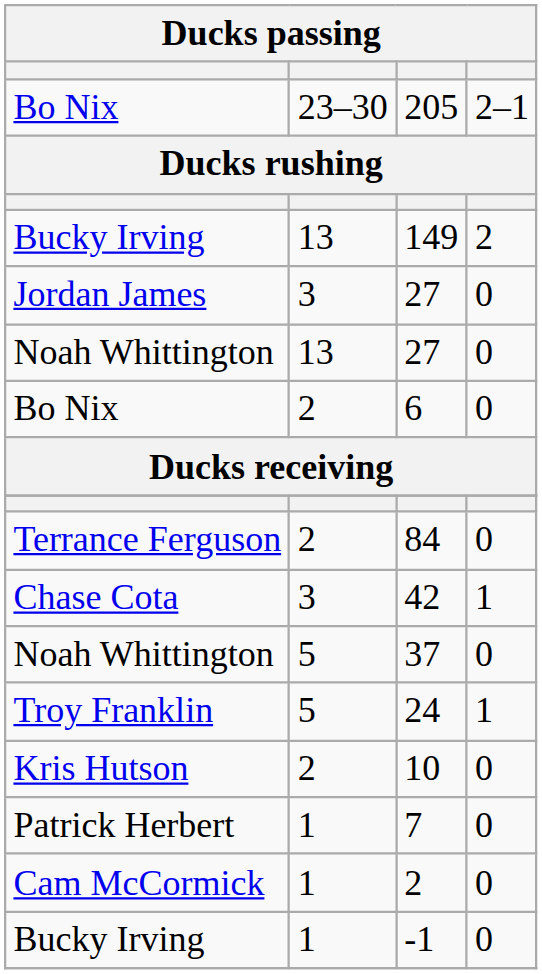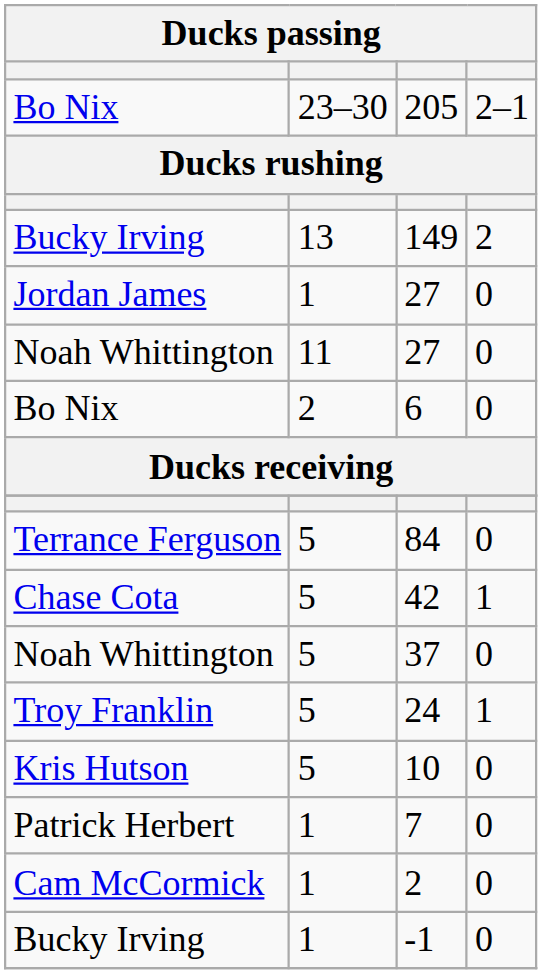(307, 294) 3 -> (307, 294) 1
(316, 351) 13 -> (315, 351) 11
(307, 539) 2 -> (307, 539) 5
(307, 596) 3 -> (307, 596) 5
(307, 767) 2 -> (307, 767) 5
